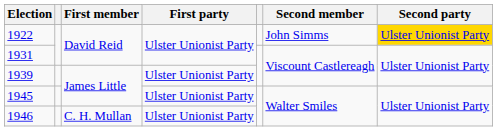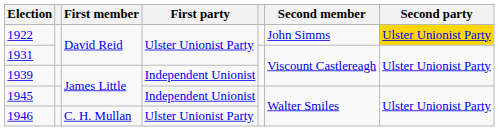(199, 75) Ulster Unionist Party -> (200, 75) Independent Unionist
(199, 95) Ulster Unionist Party -> (200, 95) Independent Unionist
